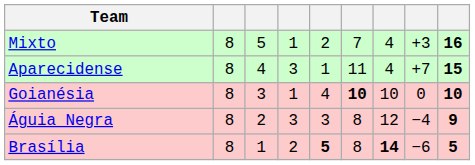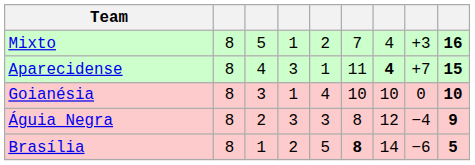(389, 69) normal -> (389, 69) bold
(357, 95) bold -> (357, 95) normal
(325, 147) bold -> (325, 147) normal
(357, 147) normal -> (357, 147) bold
(389, 147) bold -> (389, 147) normal
